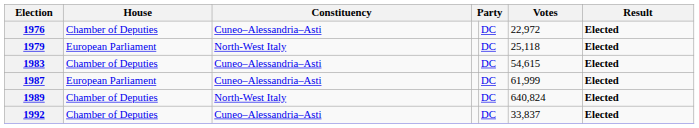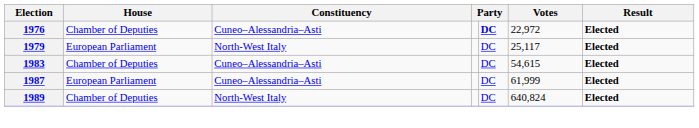(488, 30) normal -> (489, 30) bold
(525, 47) 25,118 -> (525, 47) 25,117
- row: (34, 115)
